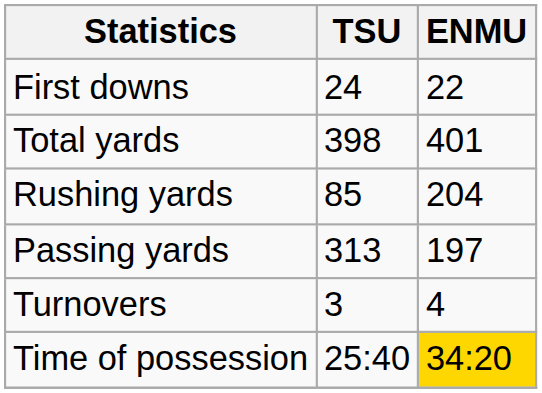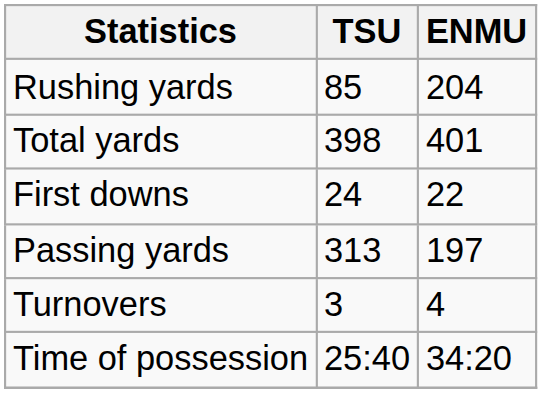rows swapped: (101, 86) <-> (123, 195)
(469, 359) gold background -> (469, 359) no background
